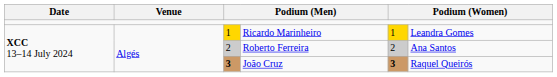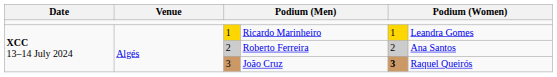(228, 64) bold -> (228, 64) normal
